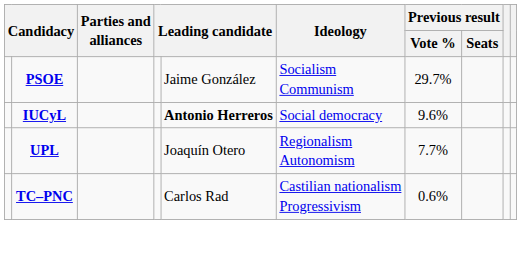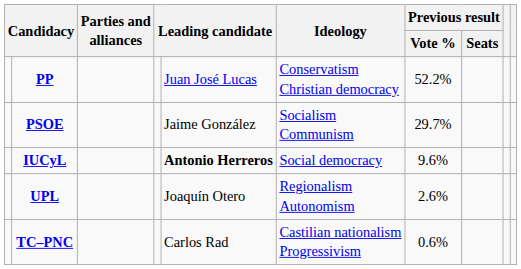+ row: (45, 79)
(433, 151) 7.7% -> (433, 196) 2.6%
